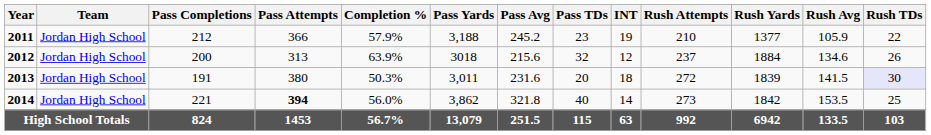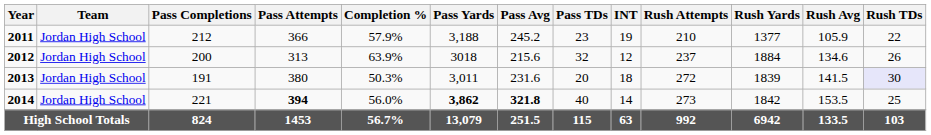(464, 99) normal -> (464, 99) bold
(525, 99) normal -> (525, 99) bold
